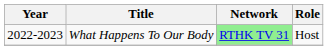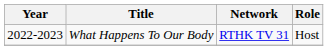(254, 34) lightgreen background -> (254, 34) no background
